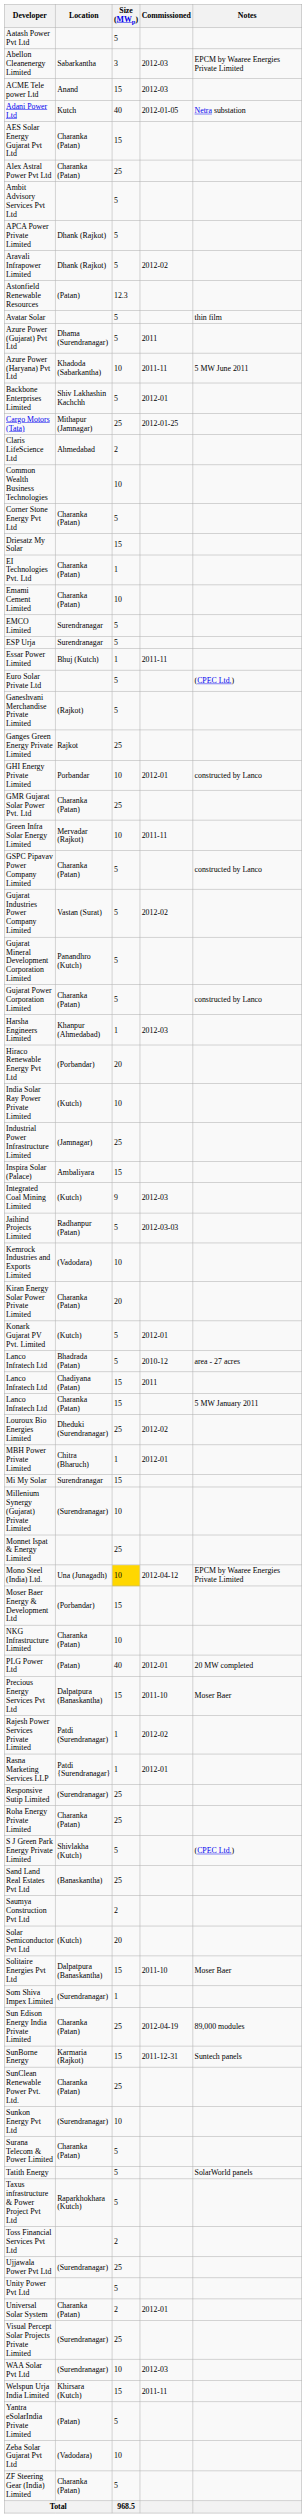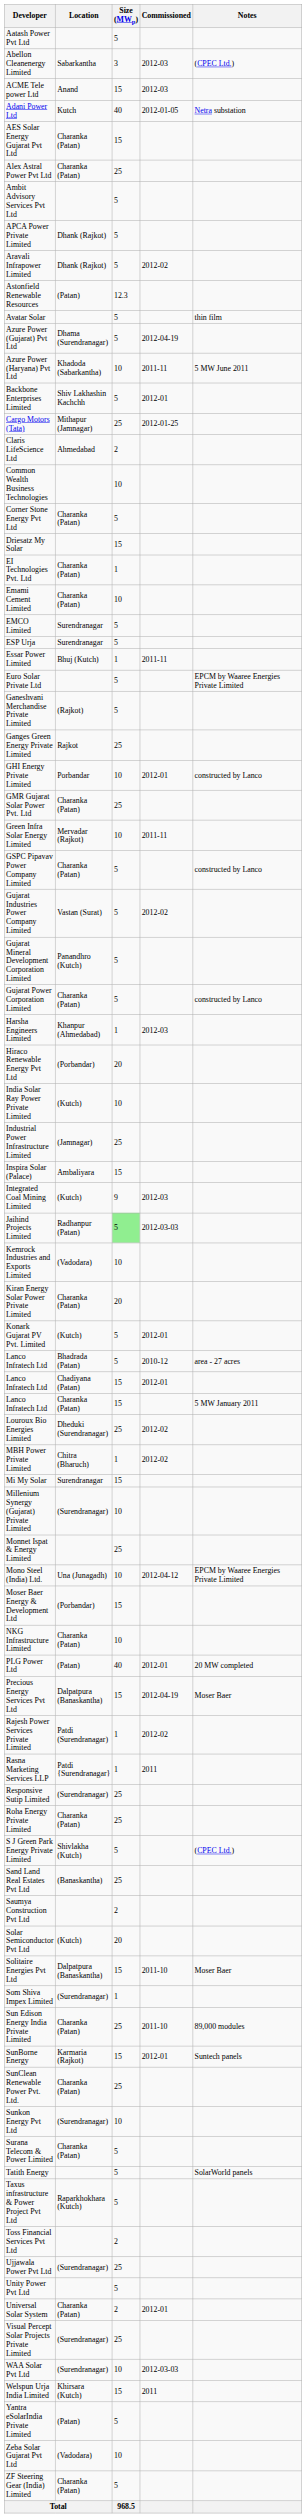(237, 64) EPCM by Waaree Energies Private Limited -> (214, 64) (CPEC Ltd.)
(149, 338) 2011 -> (160, 338) 2012-04-19
(214, 680) (CPEC Ltd.) -> (237, 680) EPCM by Waaree Energies Private Limited
(116, 1228) no background -> (116, 1228) lightgreen background
(149, 1382) 2011 -> (155, 1382) 2012-01
(155, 1459) 2012-01 -> (155, 1459) 2012-02
(118, 1575) gold background -> (118, 1575) no background
(155, 1696) 2011-10 -> (160, 1696) 2012-04-19
(155, 1769) 2012-01 -> (149, 1769) 2011
(160, 2026) 2012-04-19 -> (155, 2026) 2011-10
(160, 2056) 2011-12-31 -> (155, 2056) 2012-01
(155, 2370) 2012-03 -> (160, 2370) 2012-03-03
(154, 2391) 2011-11 -> (149, 2391) 2011
